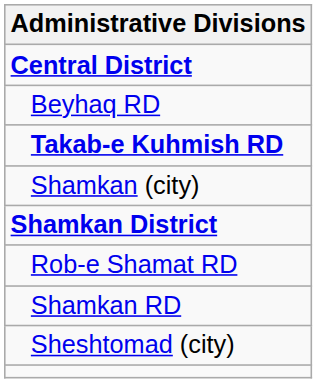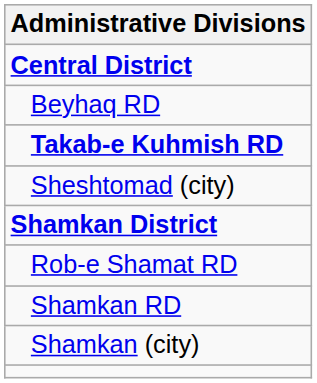(115, 184) Shamkan (city) -> (133, 184) Sheshtomad (city)
(133, 345) Sheshtomad (city) -> (115, 345) Shamkan (city)
